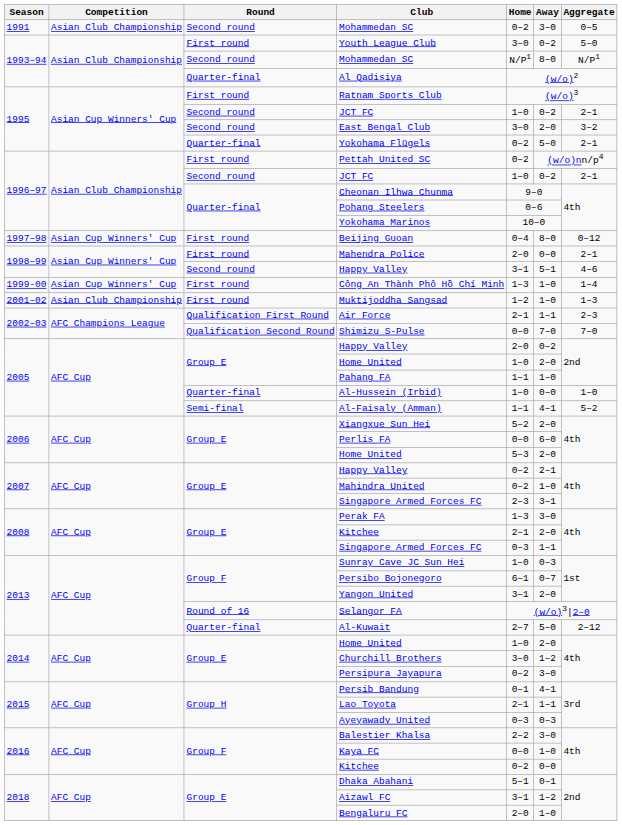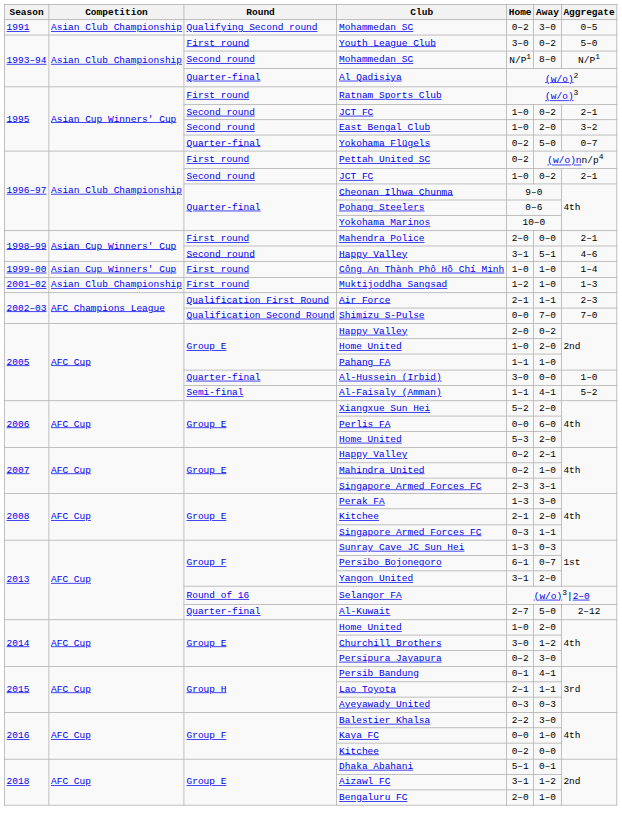(221, 28) Second round -> (252, 28) Qualifying Second round
(520, 128) 3–0 -> (520, 128) 1–0
(589, 143) 2–1 -> (589, 143) 0–7
- row: (27, 238)
(520, 285) 1–3 -> (520, 269) 1–0
(520, 393) 1–0 -> (520, 378) 3–0
(520, 563) 1–0 -> (520, 548) 1–3
